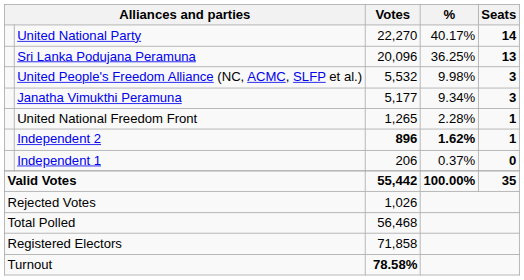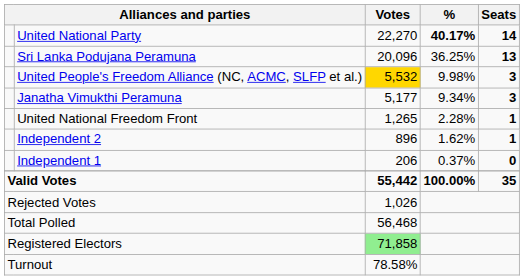(453, 35) normal -> (453, 35) bold
(401, 77) no background -> (401, 77) gold background
(406, 139) bold -> (406, 139) normal
(457, 139) bold -> (457, 139) normal
(397, 243) no background -> (397, 243) lightgreen background
(395, 264) bold -> (395, 264) normal
